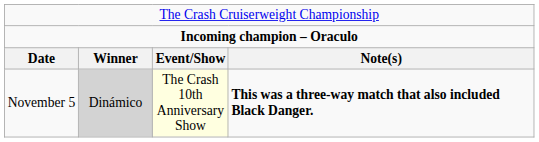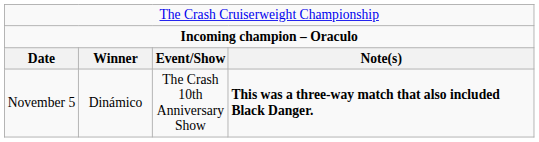(116, 102) lightgrey background -> (116, 102) no background
(190, 102) lightyellow background -> (190, 102) no background
